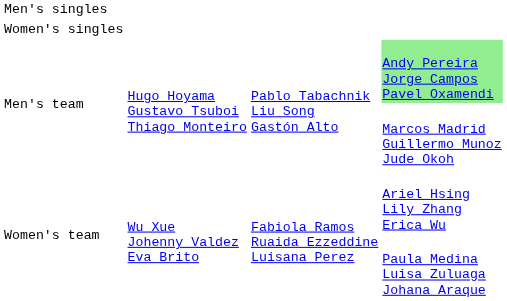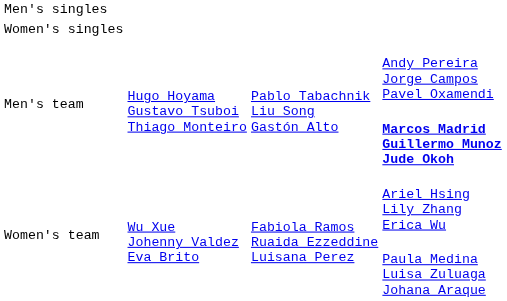(438, 79) lightgreen background -> (438, 79) no background
(442, 144) normal -> (442, 144) bold
